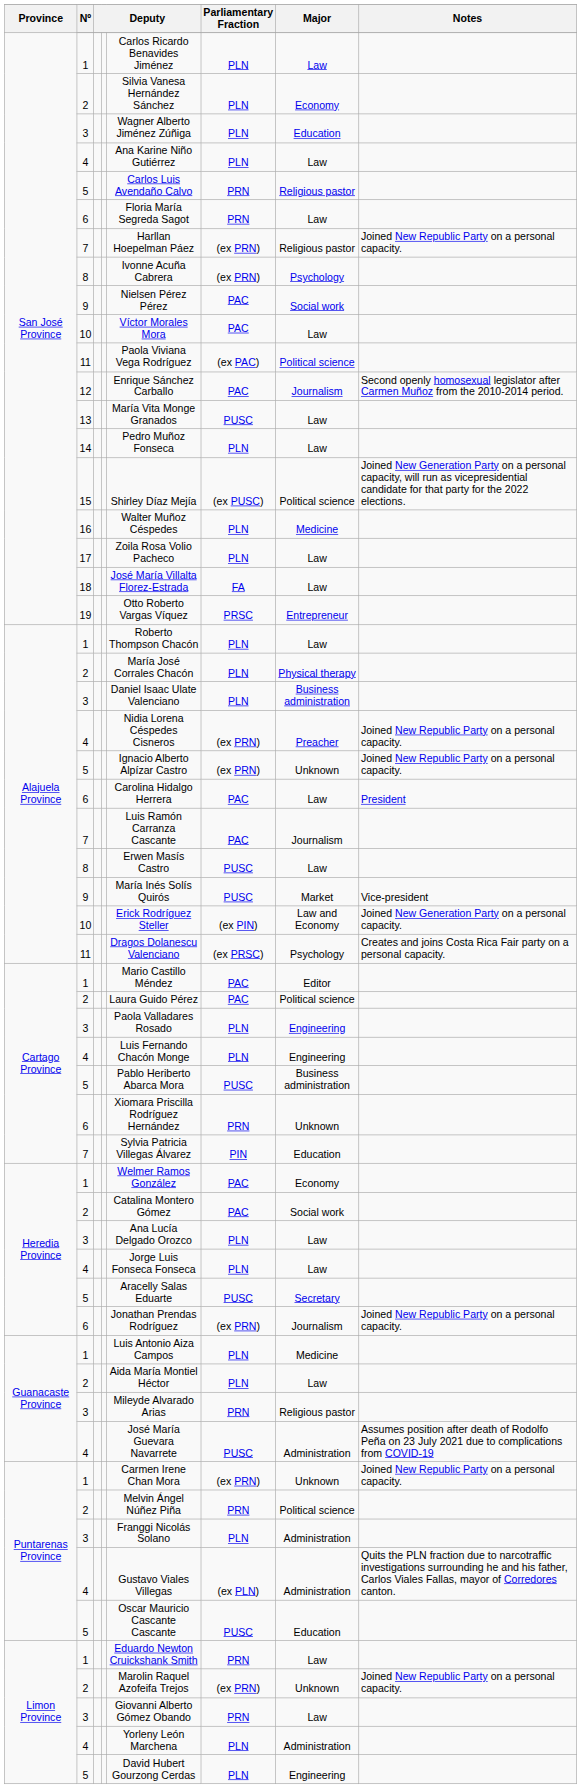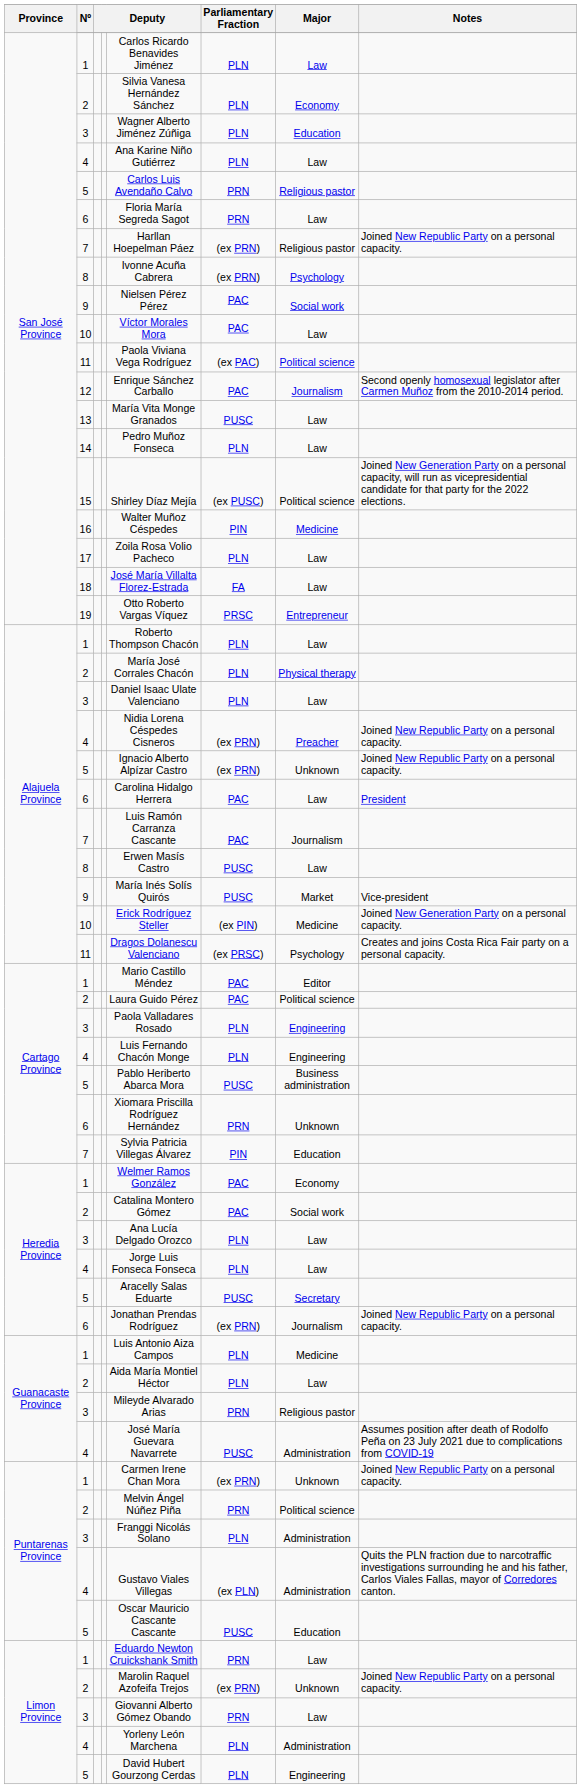(238, 530) PLN -> (238, 530) PIN
(317, 696) Business administration -> (317, 702) Law
(317, 920) Law and Economy -> (317, 926) Medicine
